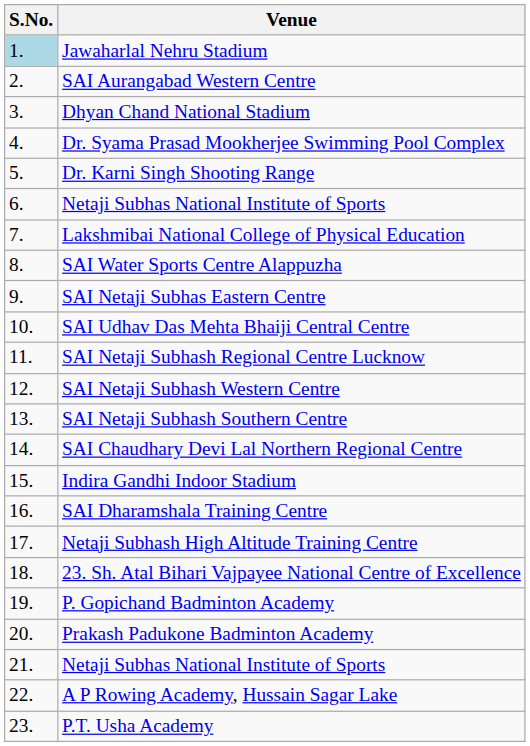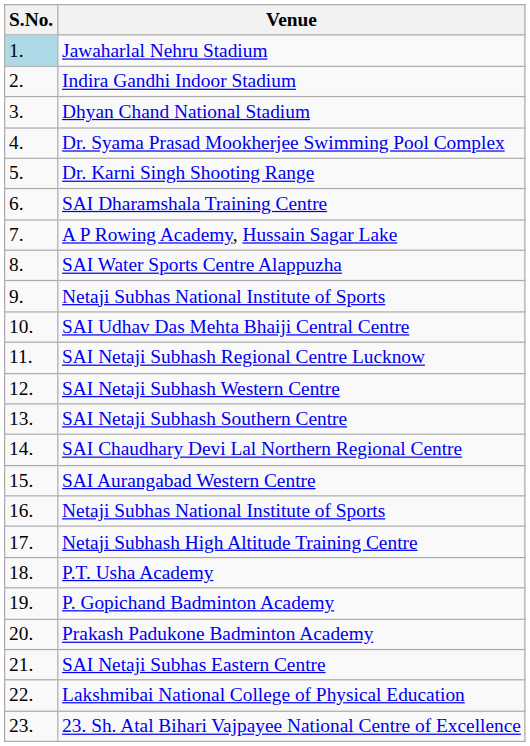(189, 81) SAI Aurangabad Western Centre -> (179, 81) Indira Gandhi Indoor Stadium
(224, 204) Netaji Subhas National Institute of Sports -> (195, 204) SAI Dharamshala Training Centre
(263, 234) Lakshmibai National College of Physical Education -> (230, 234) A P Rowing Academy, Hussain Sagar Lake
(194, 296) SAI Netaji Subhas Eastern Centre -> (224, 296) Netaji Subhas National Institute of Sports
(179, 480) Indira Gandhi Indoor Stadium -> (189, 480) SAI Aurangabad Western Centre
(195, 511) SAI Dharamshala Training Centre -> (224, 511) Netaji Subhas National Institute of Sports
(291, 572) 23. Sh. Atal Bihari Vajpayee National Centre of Excellence -> (138, 572) P.T. Usha Academy
(224, 664) Netaji Subhas National Institute of Sports -> (194, 664) SAI Netaji Subhas Eastern Centre
(230, 695) A P Rowing Academy, Hussain Sagar Lake -> (263, 695) Lakshmibai National College of Physical Education
(138, 726) P.T. Usha Academy -> (291, 726) 23. Sh. Atal Bihari Vajpayee National Centre of Excellence
